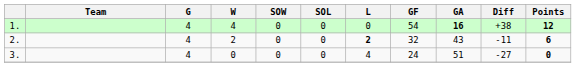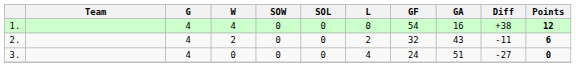(458, 26) bold -> (458, 26) normal
(368, 40) bold -> (368, 40) normal
